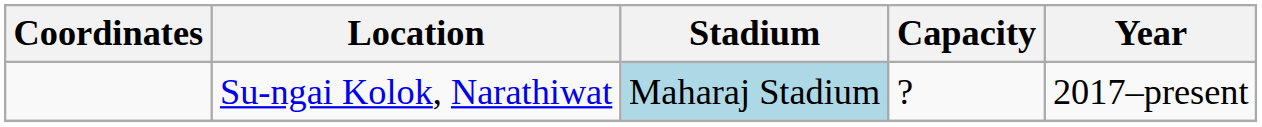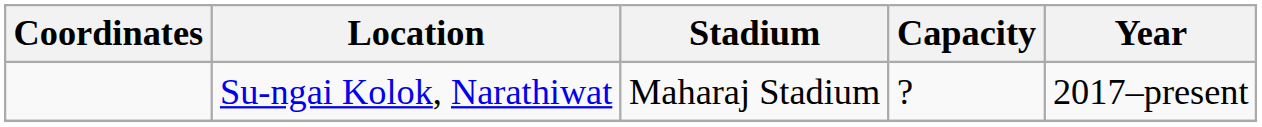(755, 90) lightblue background -> (755, 90) no background
